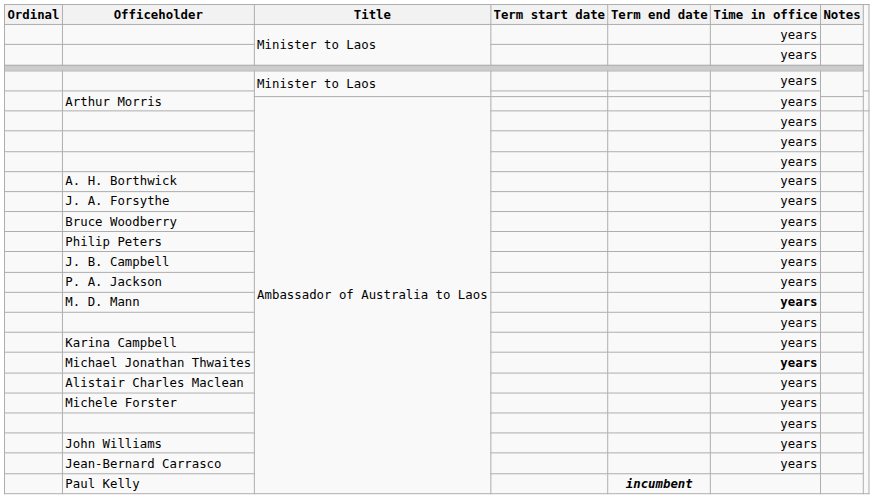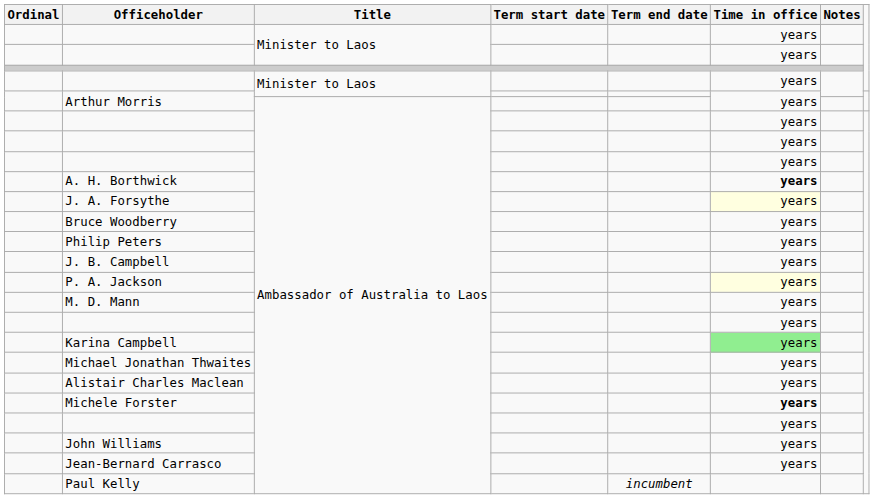(799, 181) normal -> (799, 181) bold
(799, 202) no background -> (799, 202) lightyellow background
(799, 282) no background -> (799, 282) lightyellow background
(799, 302) bold -> (799, 302) normal
(799, 342) no background -> (799, 342) lightgreen background
(799, 363) bold -> (799, 363) normal
(799, 403) normal -> (799, 403) bold
(659, 483) bold -> (659, 483) normal
